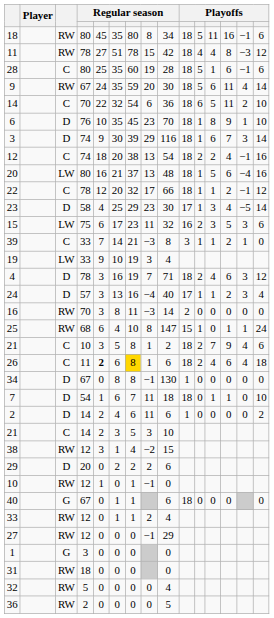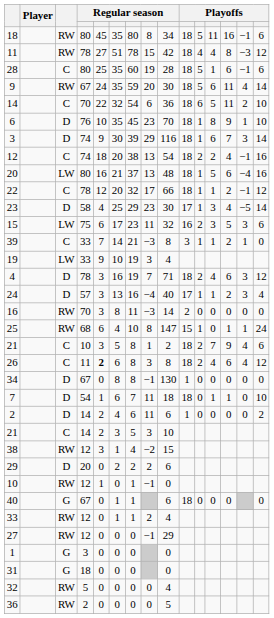(133, 363) gold background -> (133, 363) no background
(149, 363) 1 -> (149, 363) 3
(168, 363) 6 -> (168, 363) 8
(261, 363) 18 -> (261, 363) 12
(66, 570) RW -> (66, 570) G
